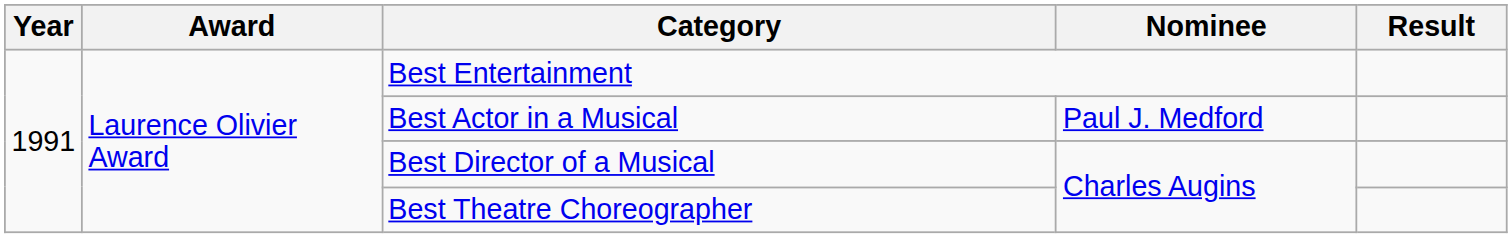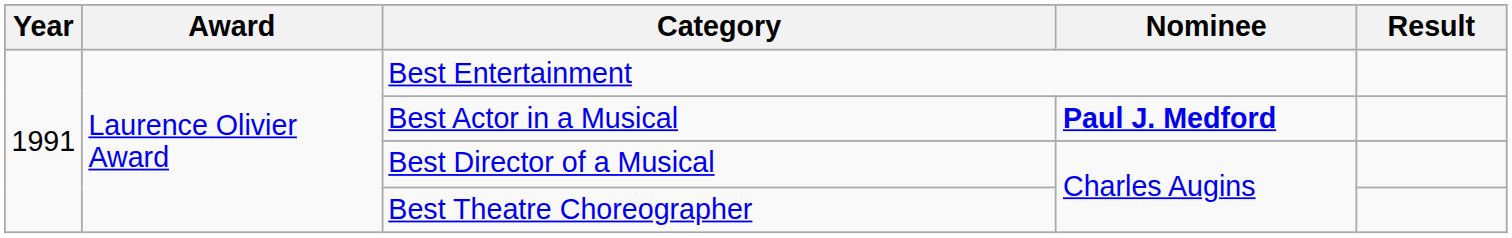(1163, 118) normal -> (1170, 118) bold
